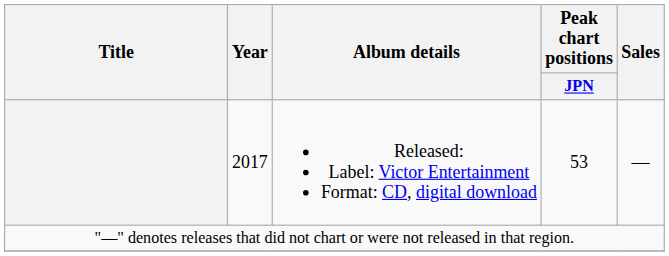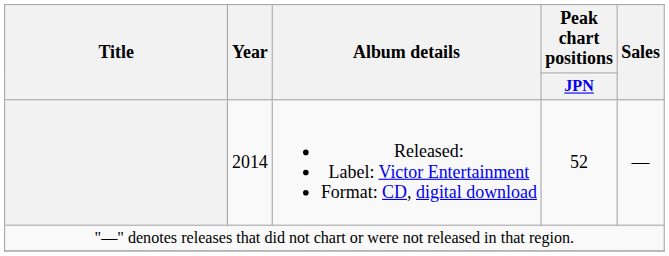(250, 162) 2017 -> (250, 162) 2014
(579, 162) 53 -> (579, 162) 52
